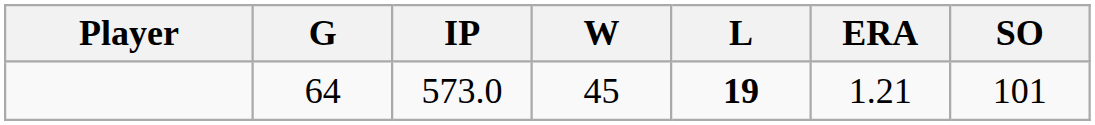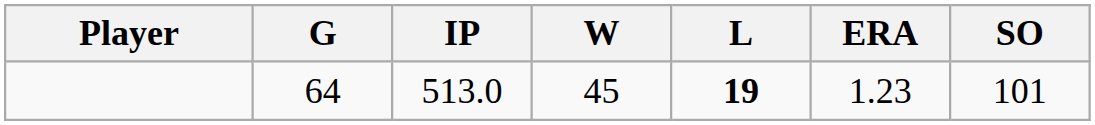(462, 90) 573.0 -> (462, 90) 513.0
(880, 90) 1.21 -> (880, 90) 1.23
